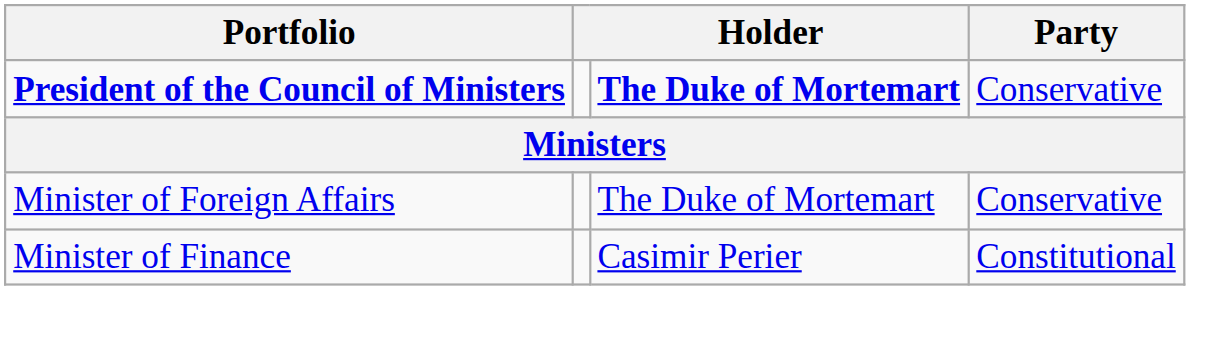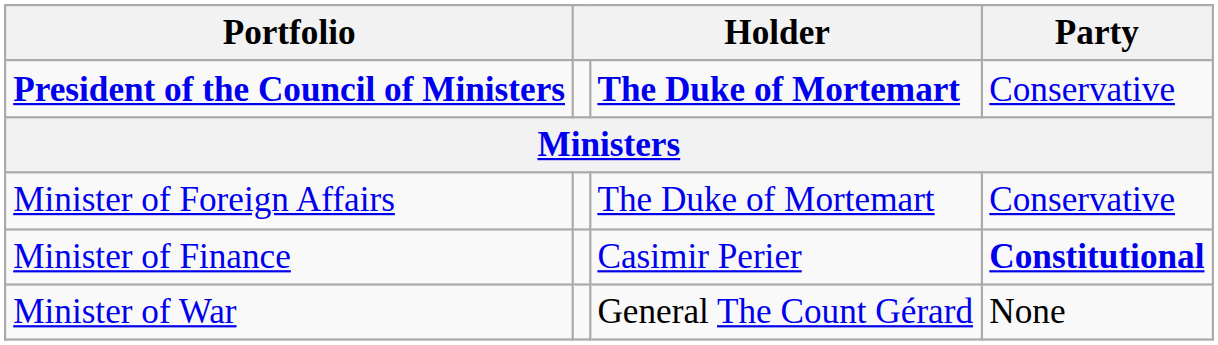(1076, 255) normal -> (1097, 255) bold
+ row: (125, 311)
